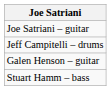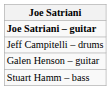(48, 28) normal -> (51, 28) bold
